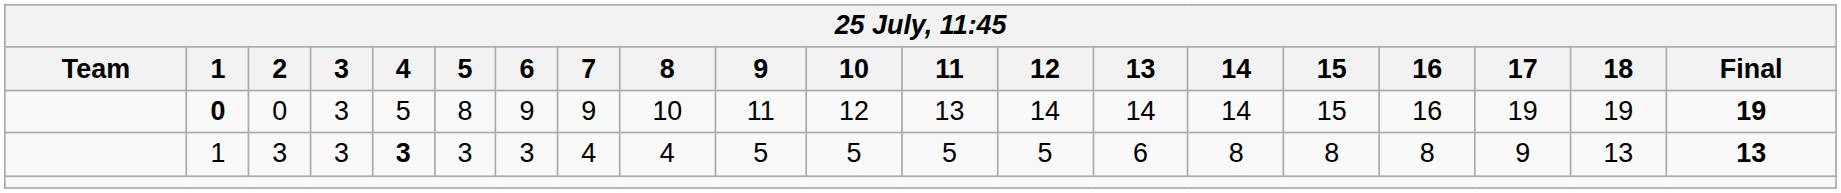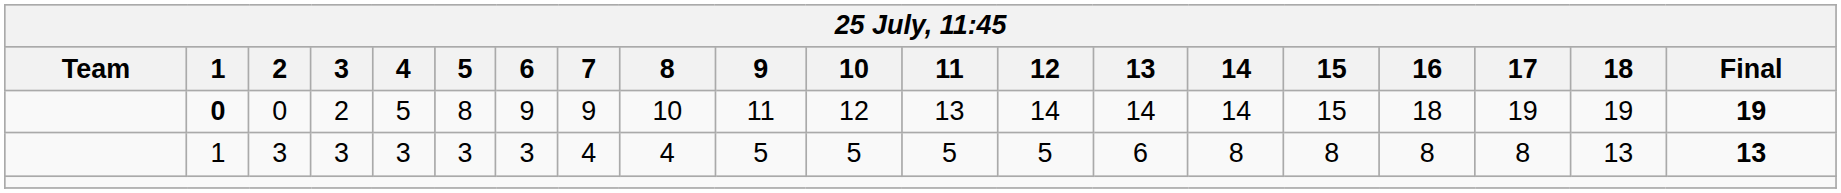(341, 111) 3 -> (341, 111) 2
(1427, 111) 16 -> (1427, 111) 18
(403, 153) bold -> (403, 153) normal
(1523, 153) 9 -> (1523, 153) 8
